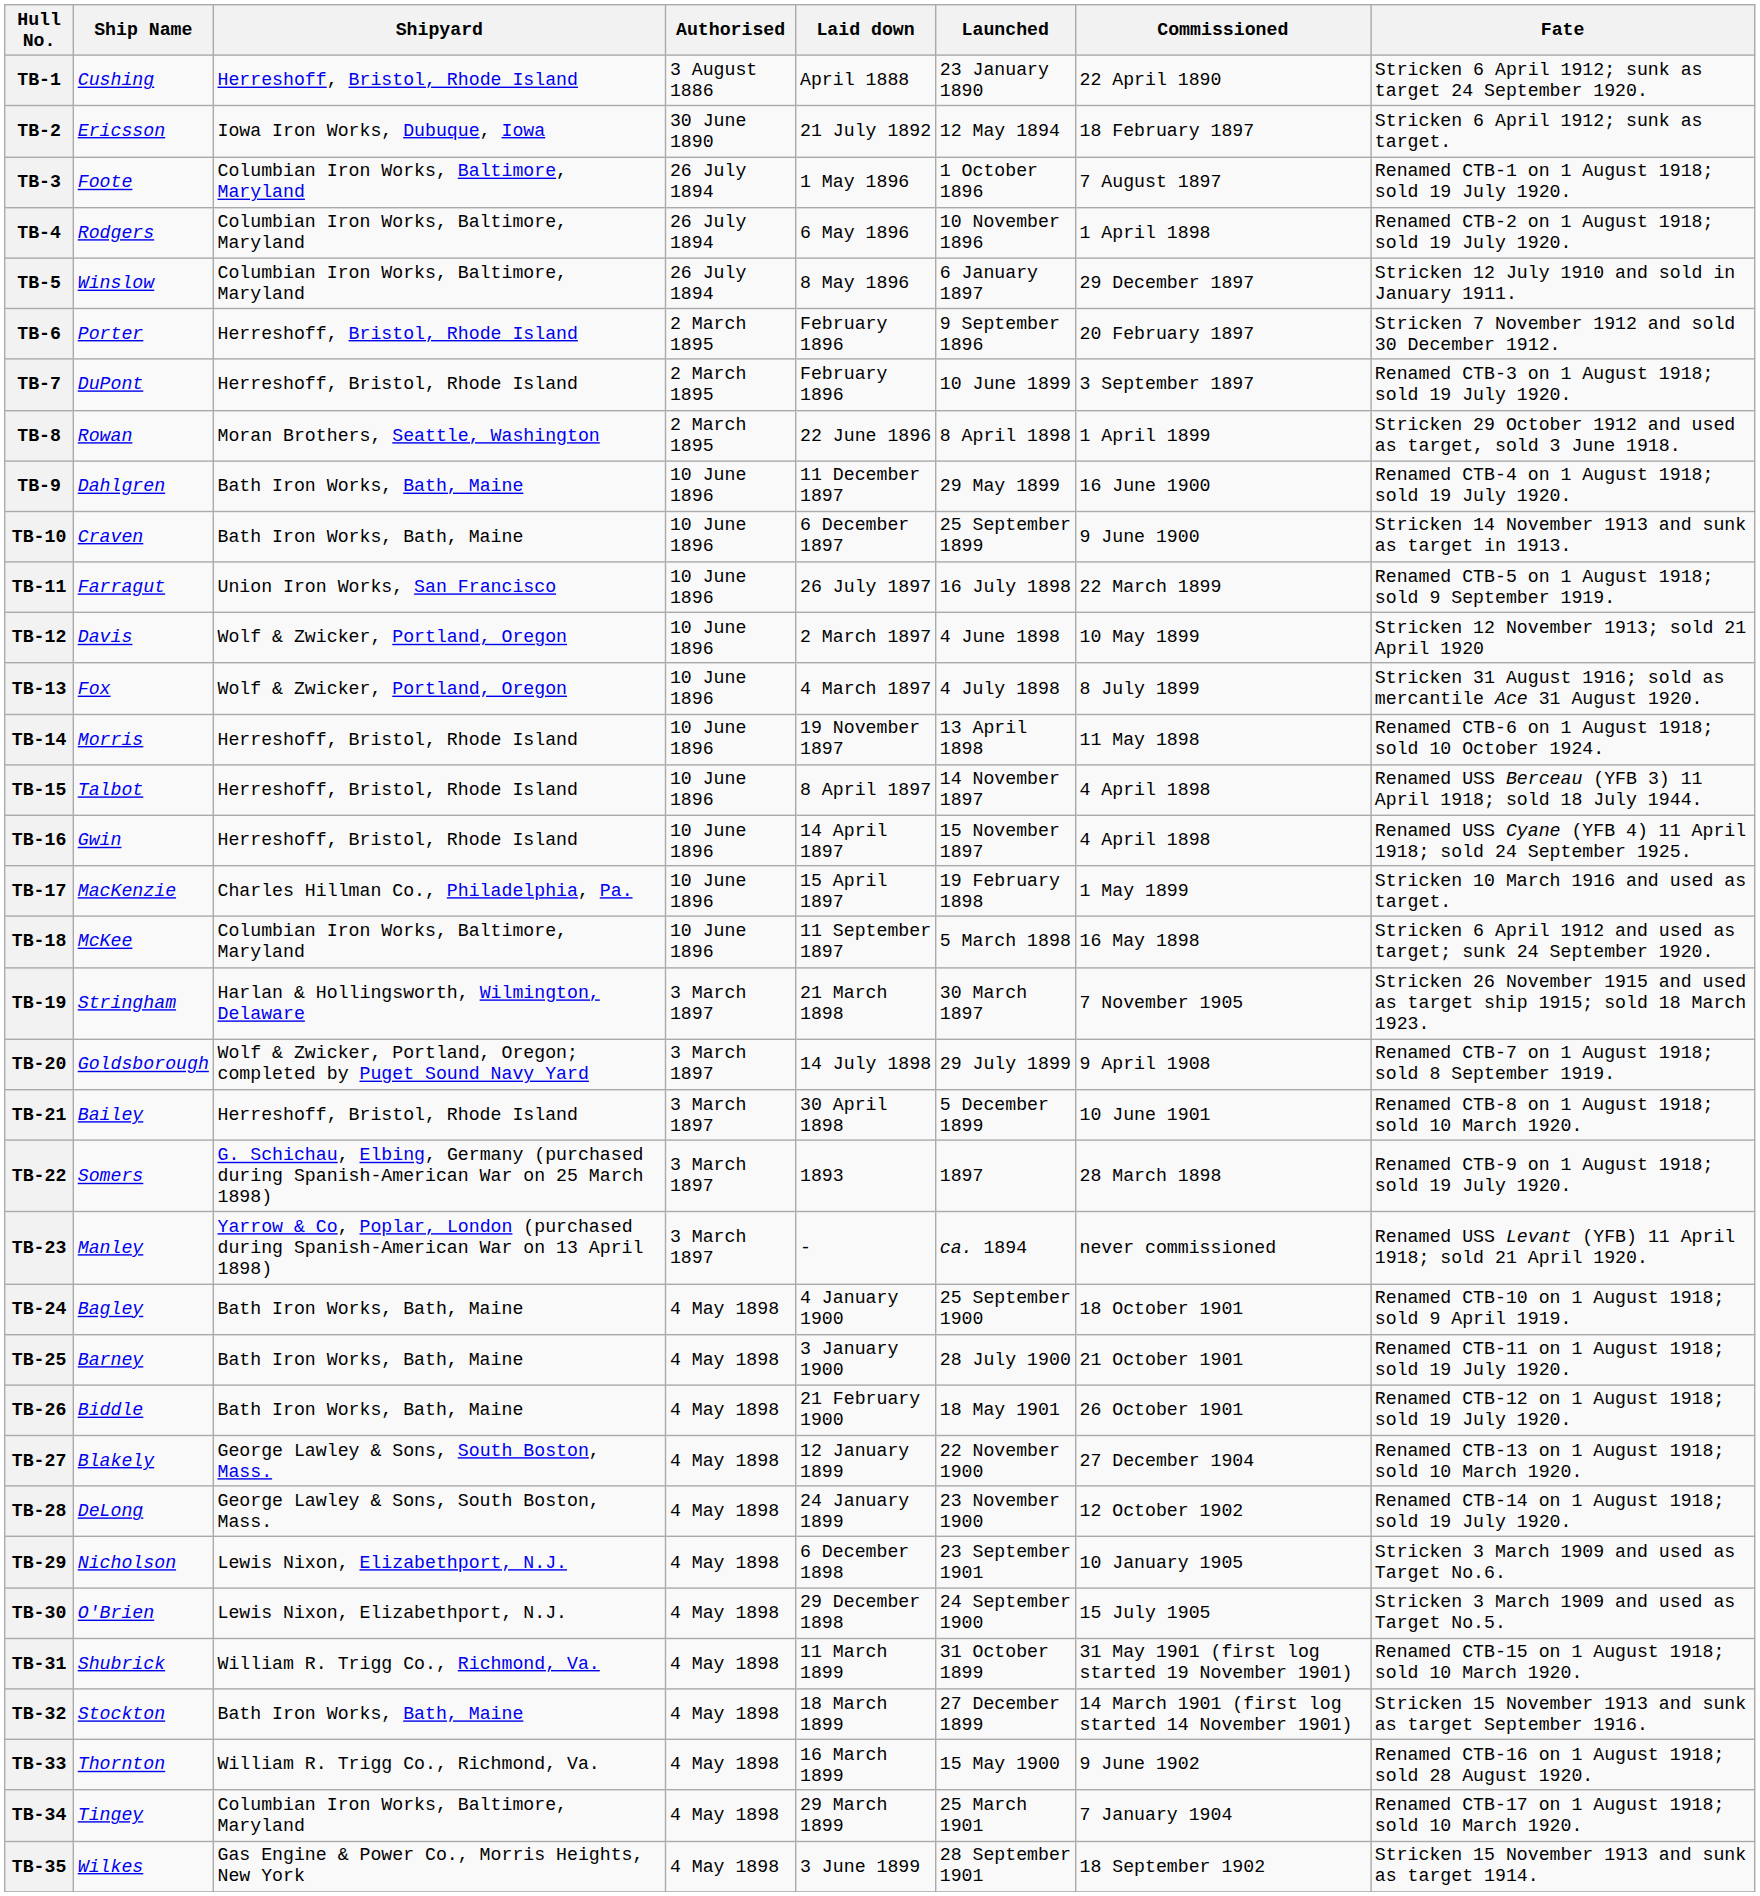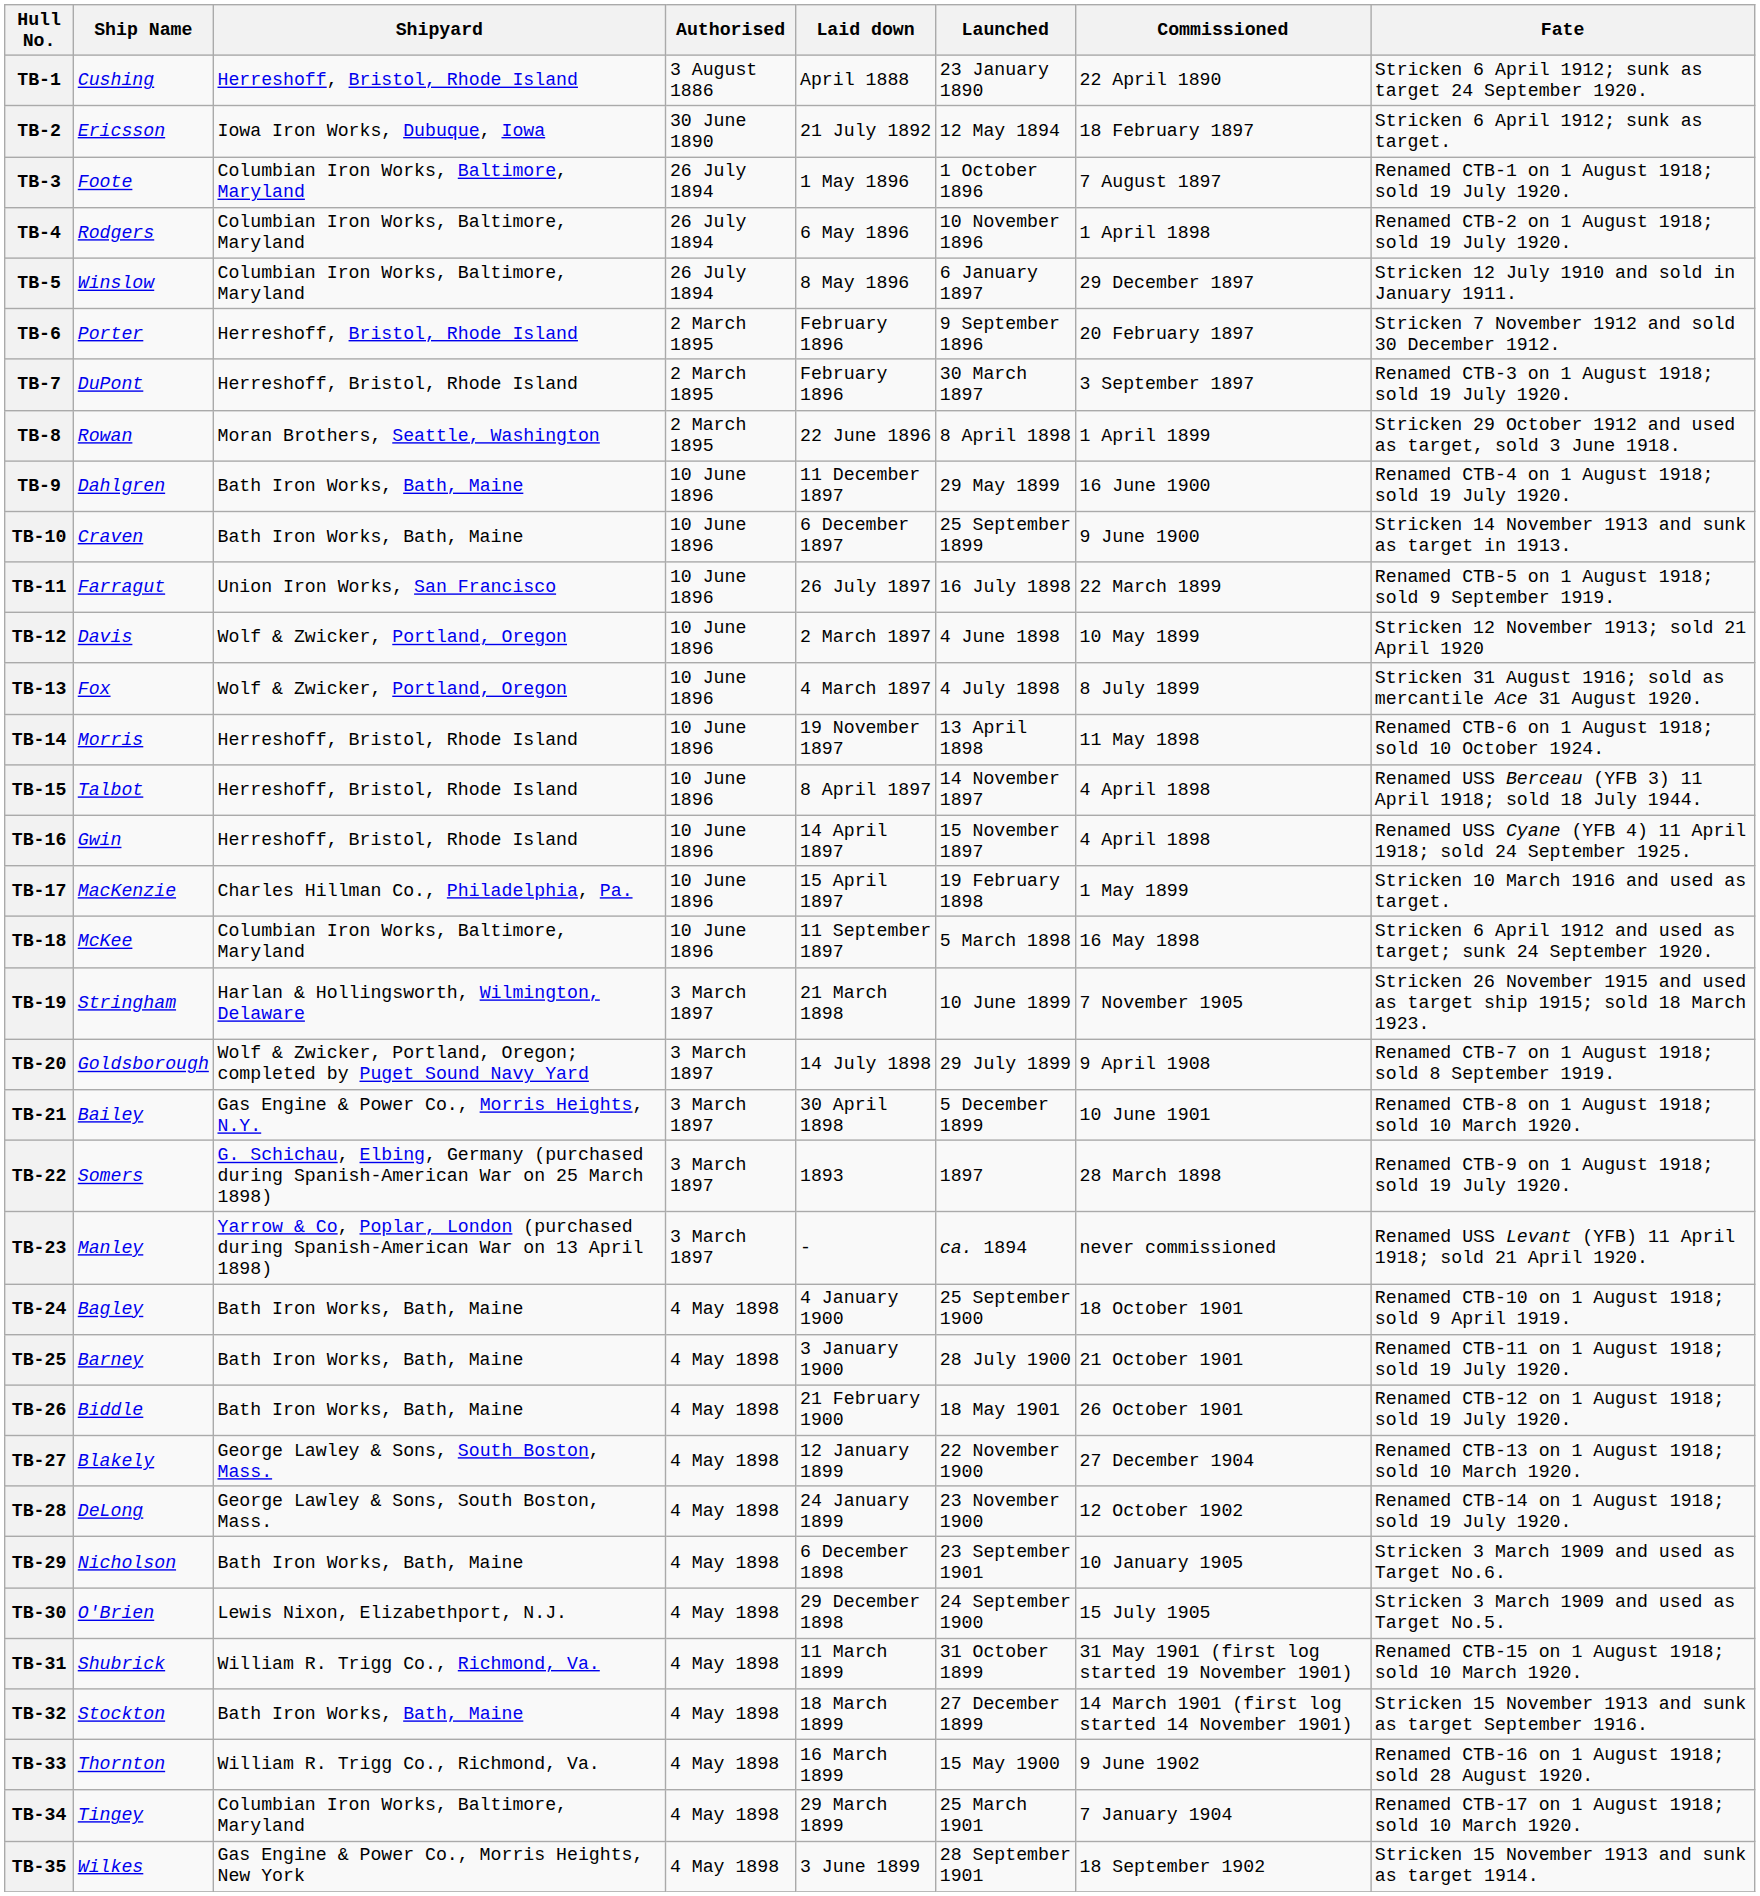(1005, 385) 10 June 1899 -> (983, 385) 30 March 1897
(983, 1003) 30 March 1897 -> (1005, 1003) 10 June 1899
(398, 1115) Herreshoff, Bristol, Rhode Island -> (430, 1115) Gas Engine & Power Co., Morris Heights, N.Y.
(392, 1562) Lewis Nixon, Elizabethport, N.J. -> (370, 1562) Bath Iron Works, Bath, Maine
